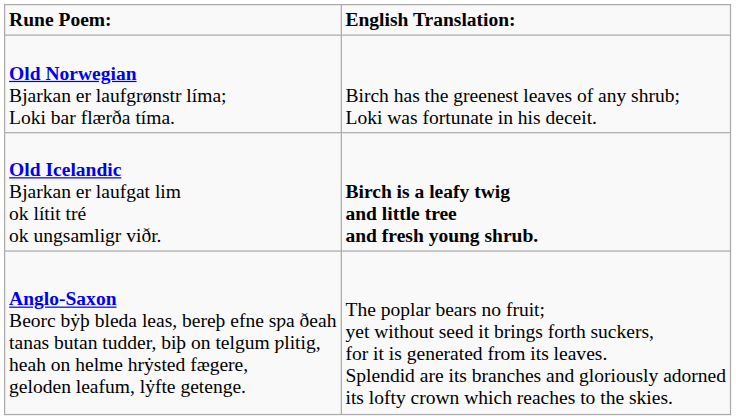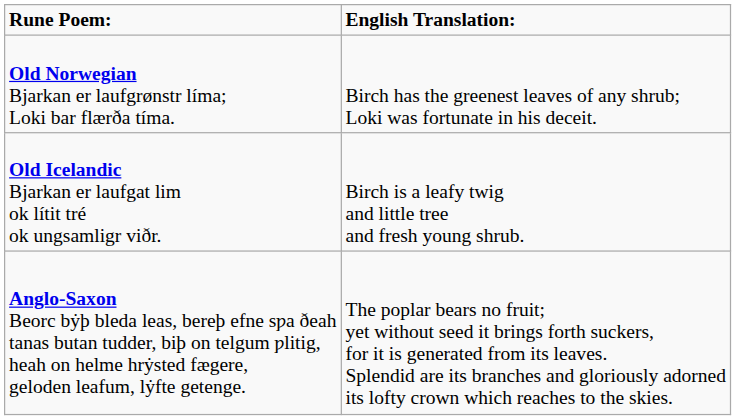(442, 213) bold -> (435, 213) normal
